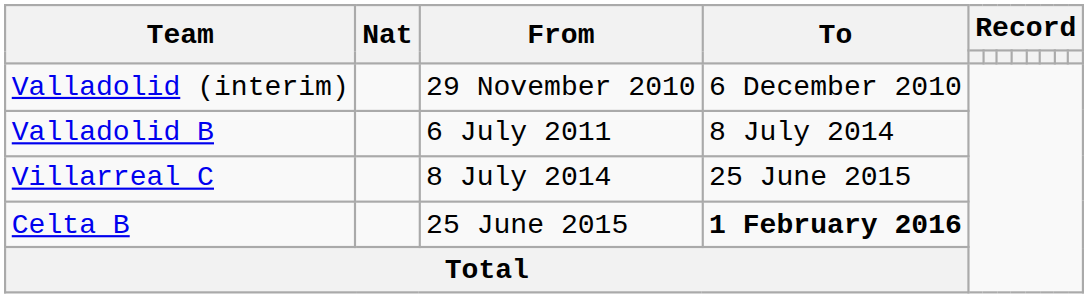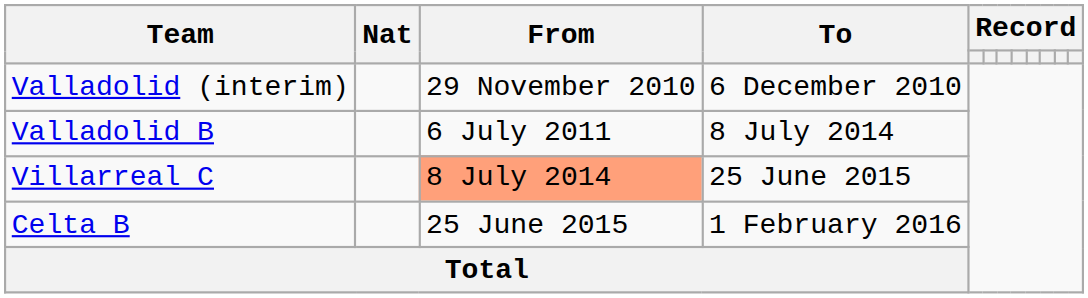(519, 179) no background -> (519, 179) lightsalmon background
(835, 224) bold -> (835, 224) normal
